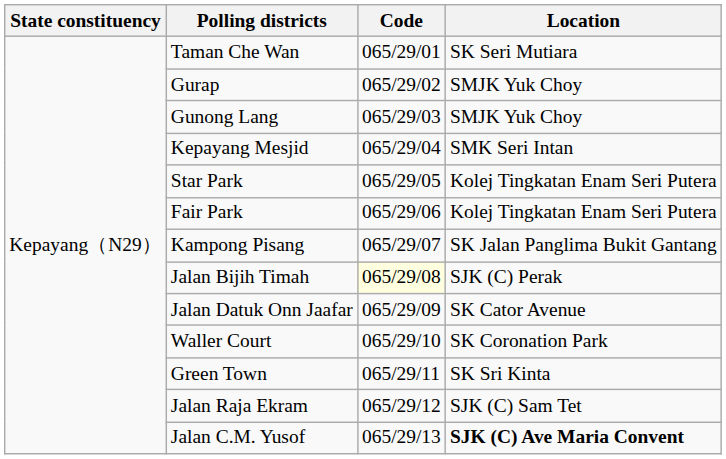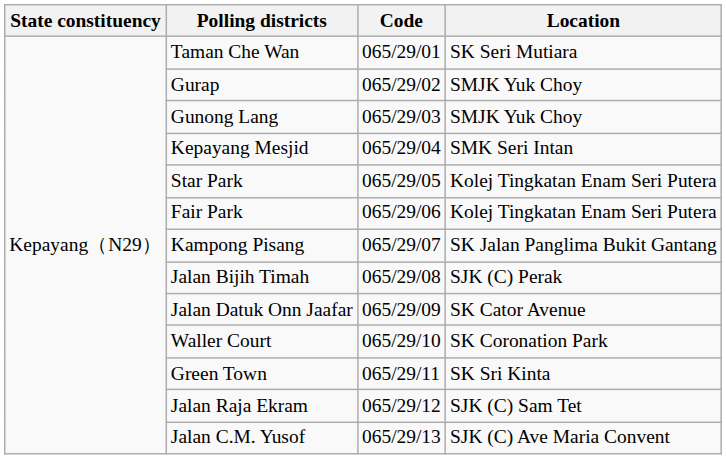(401, 276) lightyellow background -> (401, 276) no background
(567, 437) bold -> (560, 437) normal
